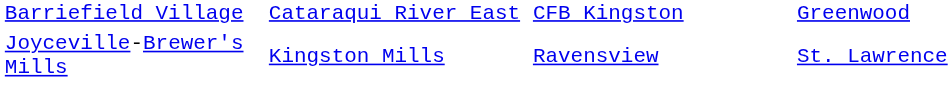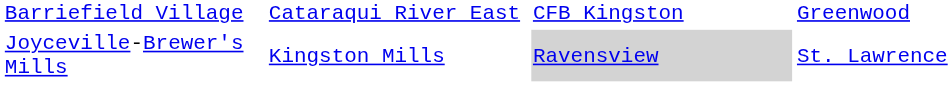(596, 56) no background -> (596, 56) lightgrey background
